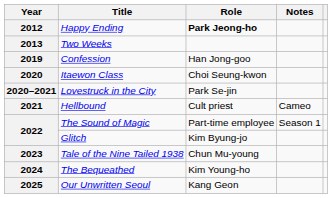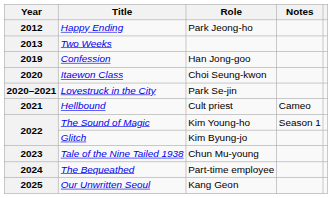(223, 28) bold -> (220, 28) normal
(231, 122) Part-time employee -> (219, 122) Kim Young-ho
(219, 169) Kim Young-ho -> (231, 169) Part-time employee
